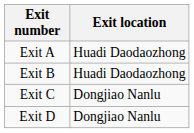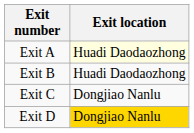(129, 52) no background -> (129, 52) lightyellow background
(117, 116) no background -> (117, 116) gold background
